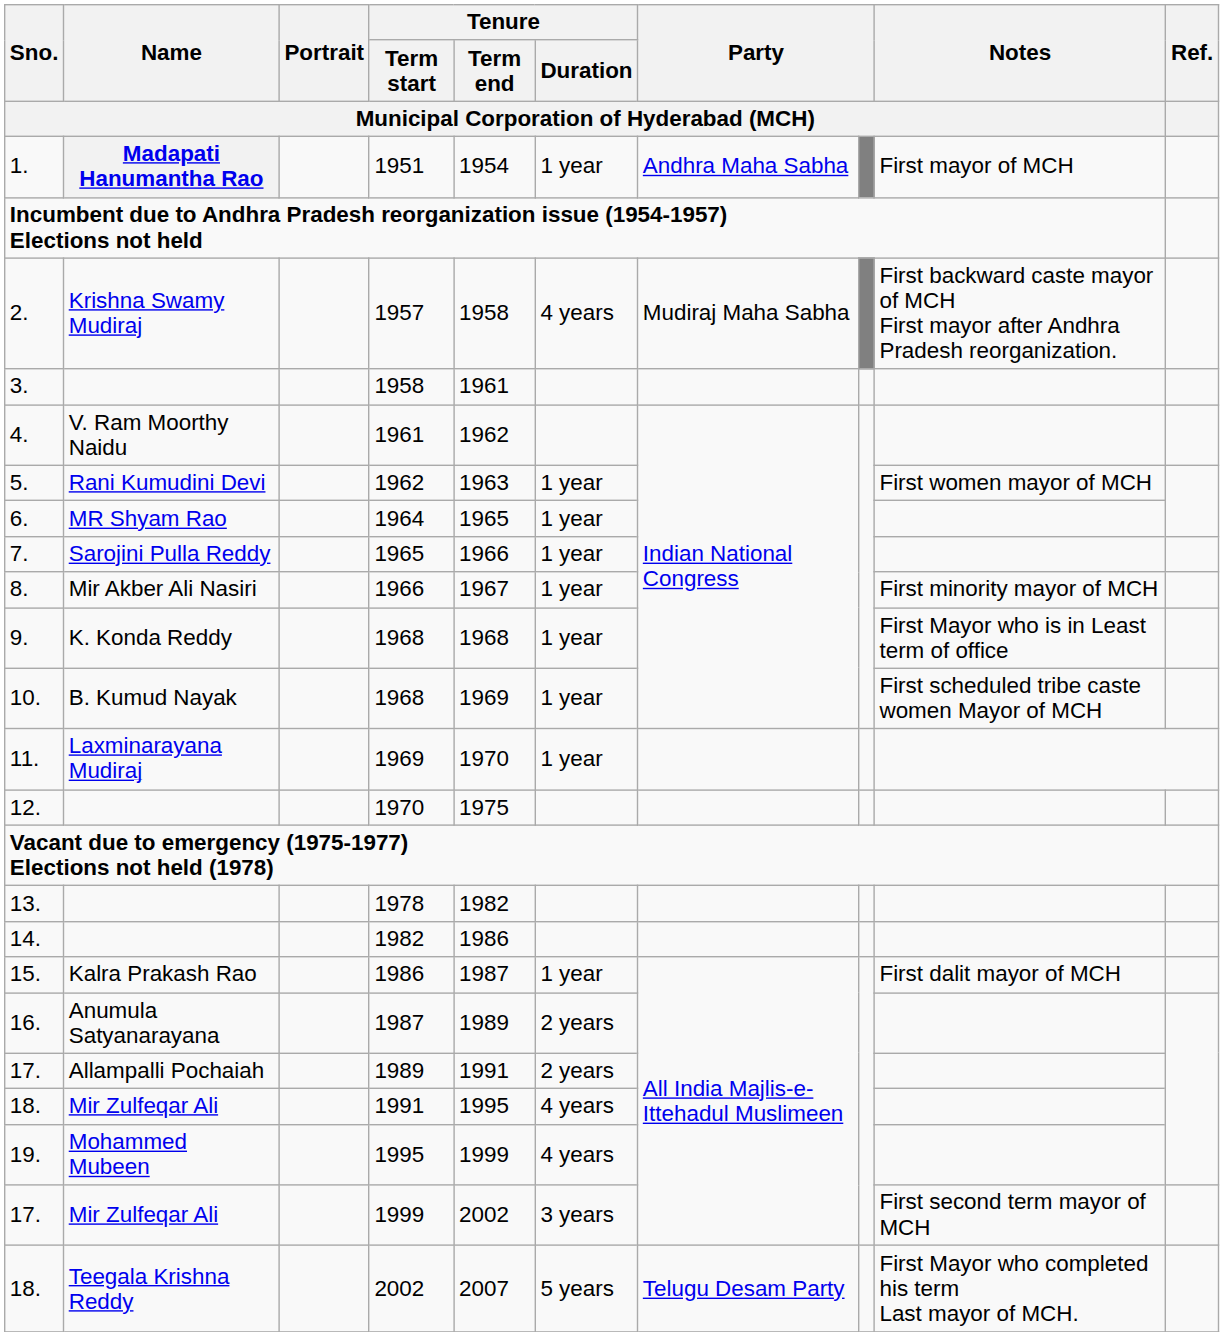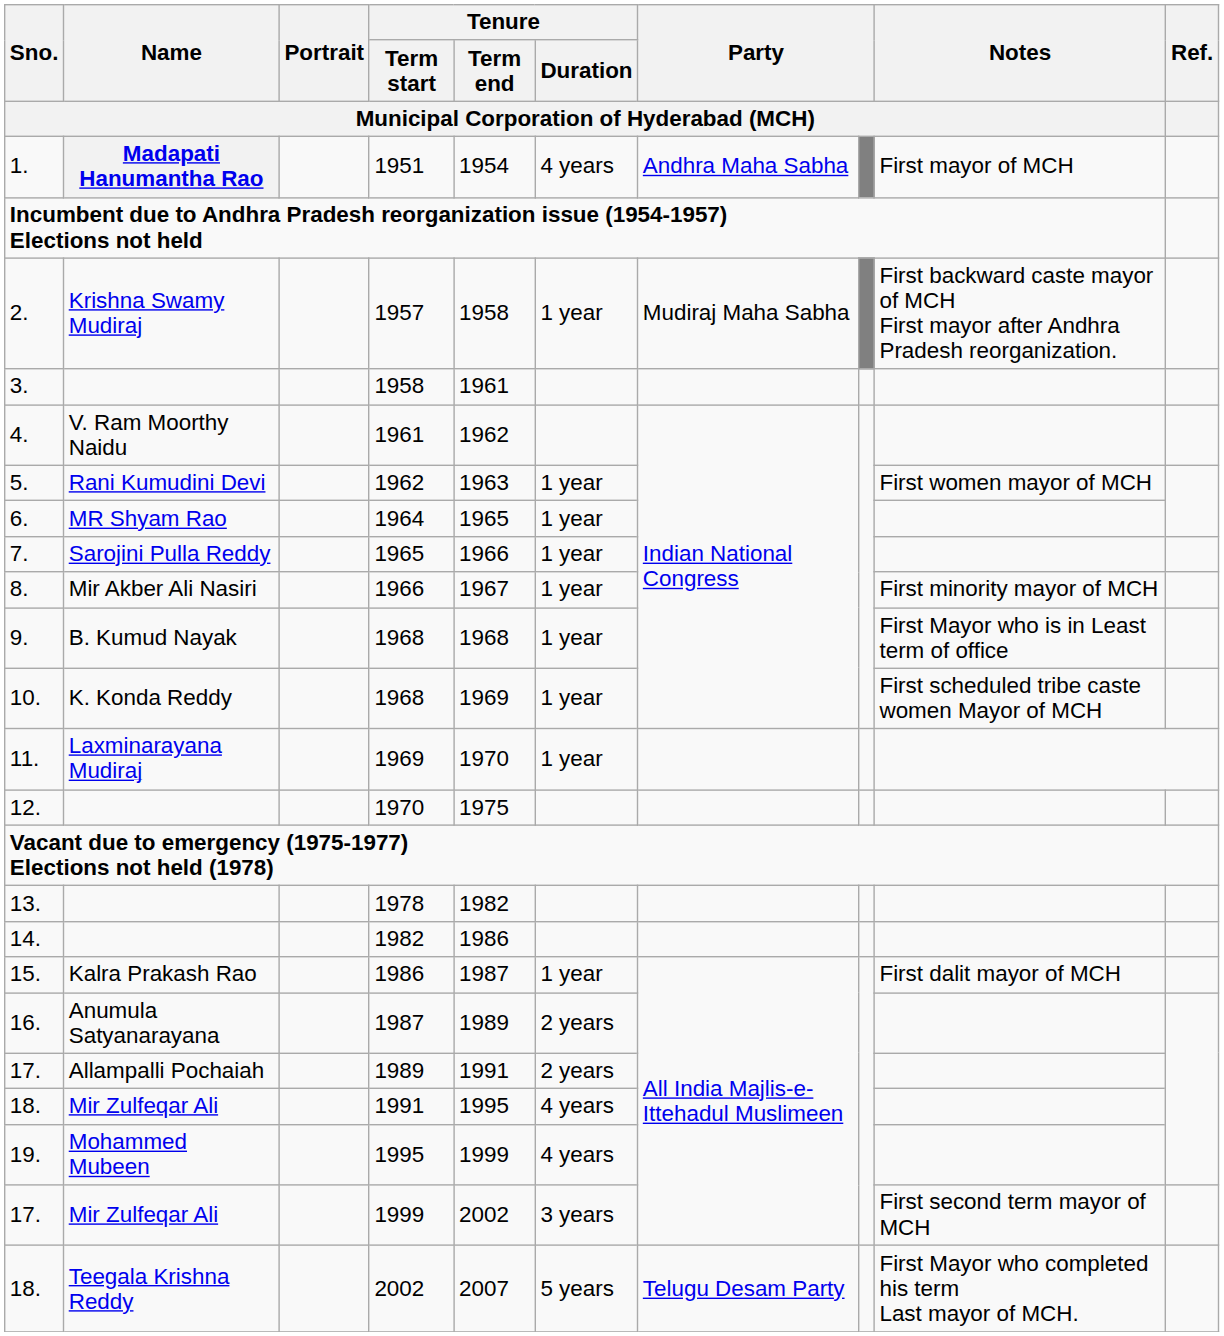(572, 166) 1 year -> (577, 166) 4 years
(577, 313) 4 years -> (572, 313) 1 year
(150, 637) K. Konda Reddy -> (153, 637) B. Kumud Nayak
(153, 698) B. Kumud Nayak -> (150, 698) K. Konda Reddy
